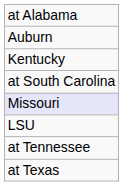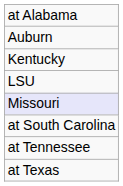(61, 81) at South Carolina -> (21, 81) LSU
(21, 125) LSU -> (61, 125) at South Carolina
